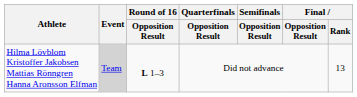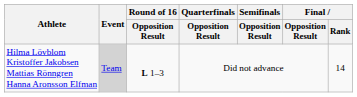(340, 68) 13 -> (340, 68) 14
